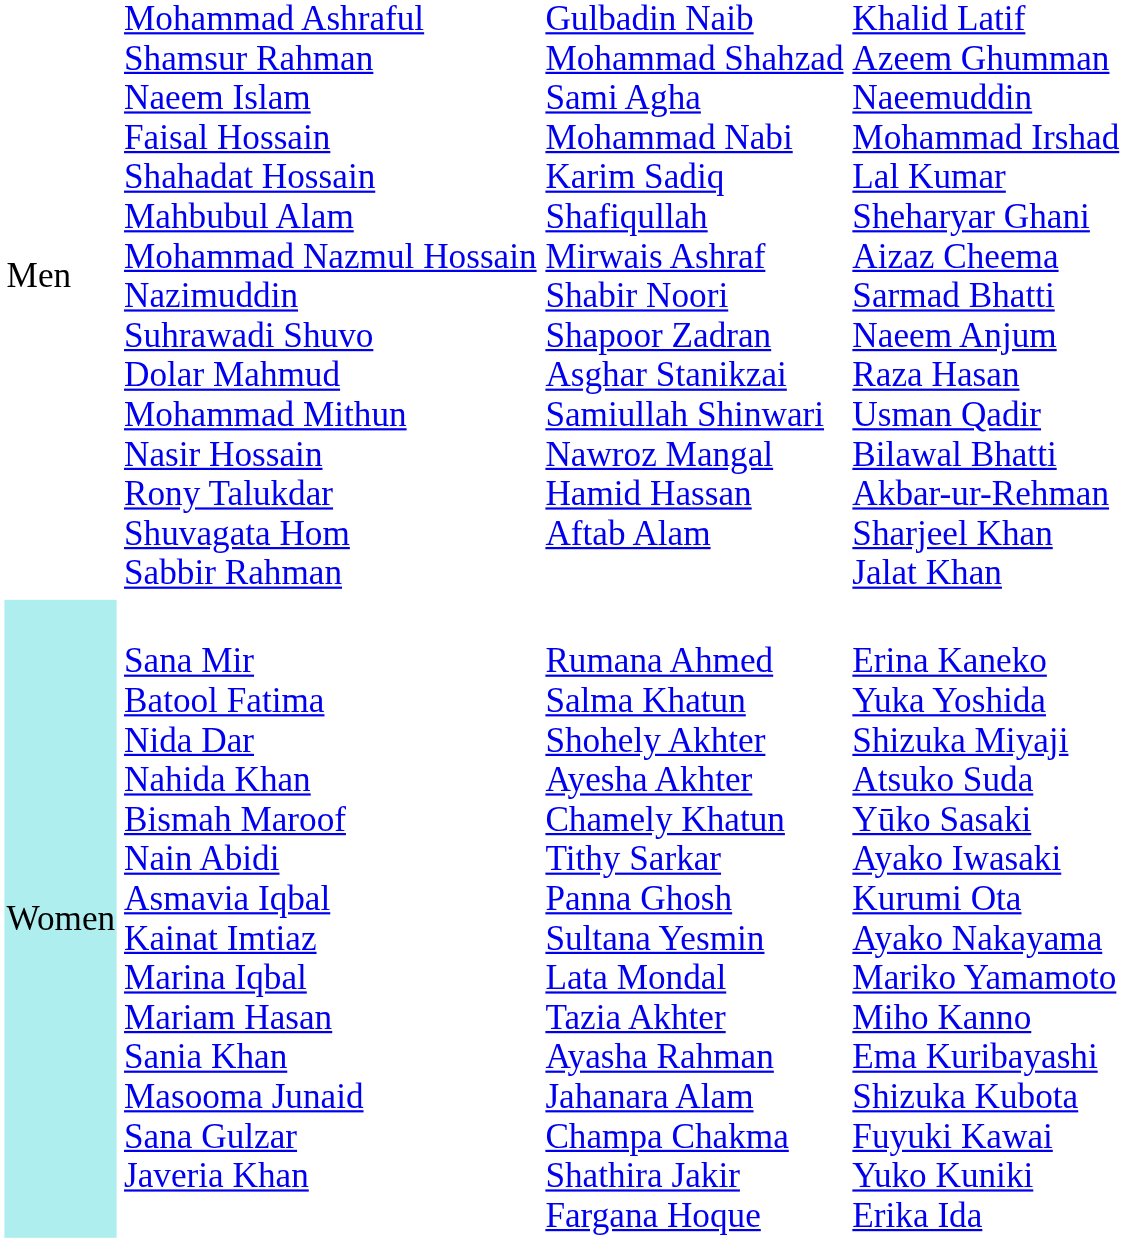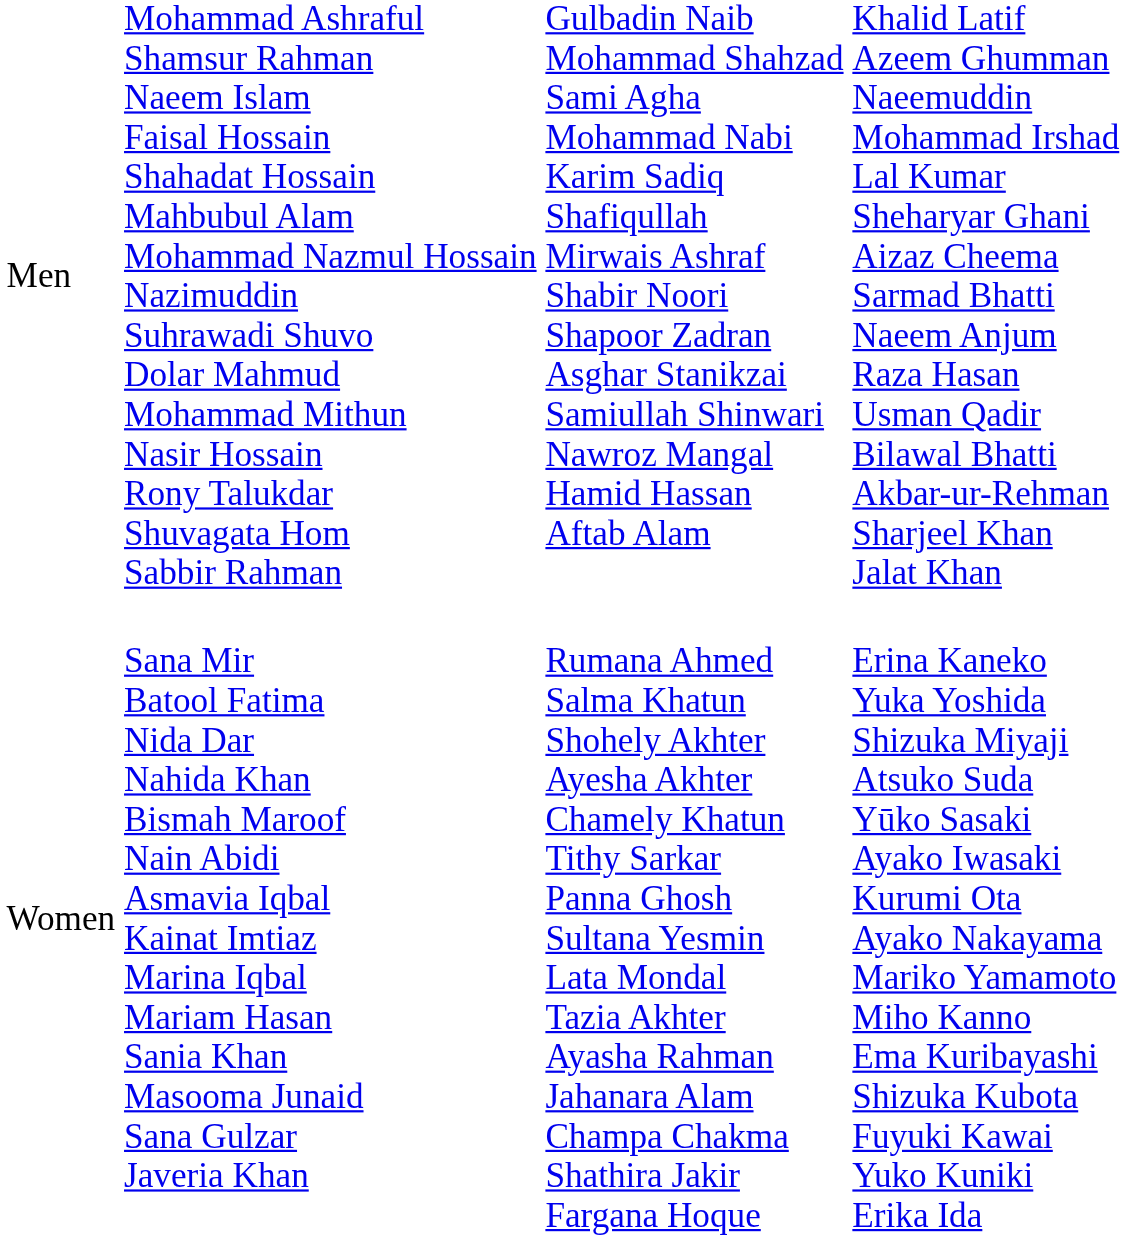(61, 918) paleturquoise background -> (61, 918) no background
